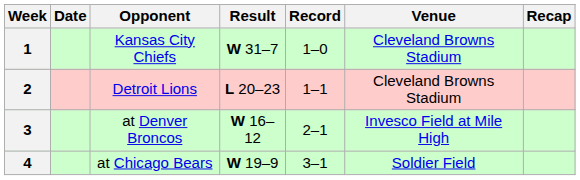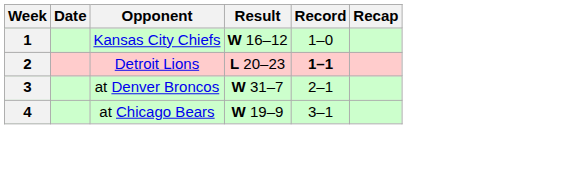- column: (434, 16)
(253, 48) W 31–7 -> (258, 40) W 16–12
(315, 89) normal -> (320, 64) bold
(253, 130) W 16–12 -> (258, 87) W 31–7
